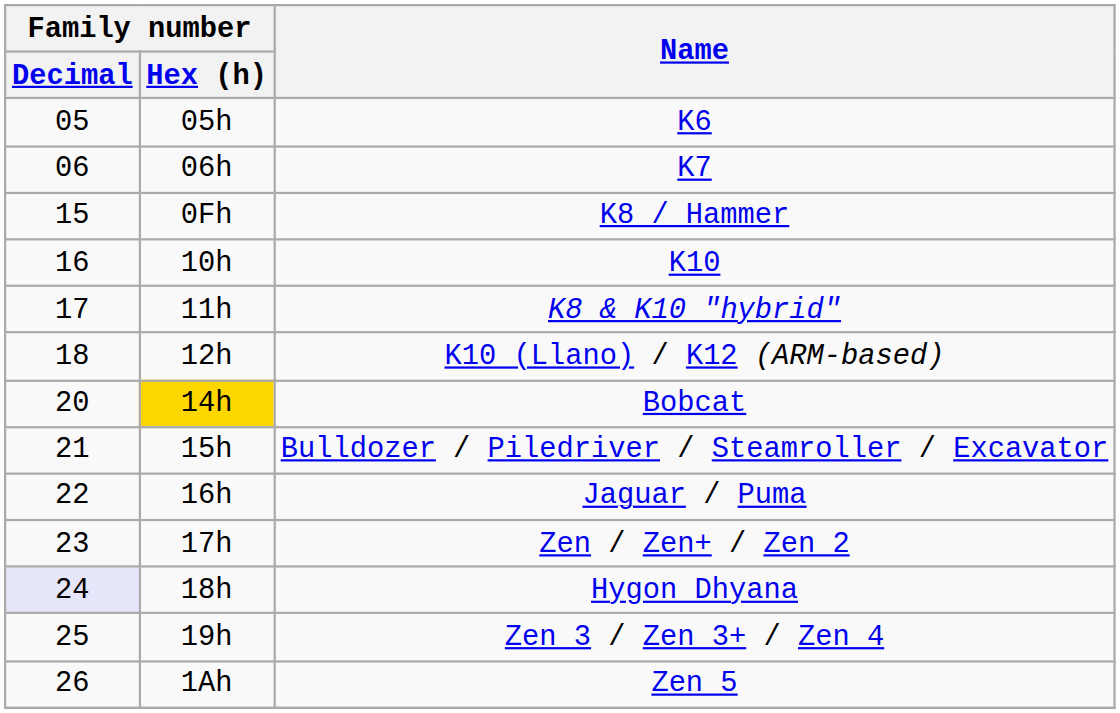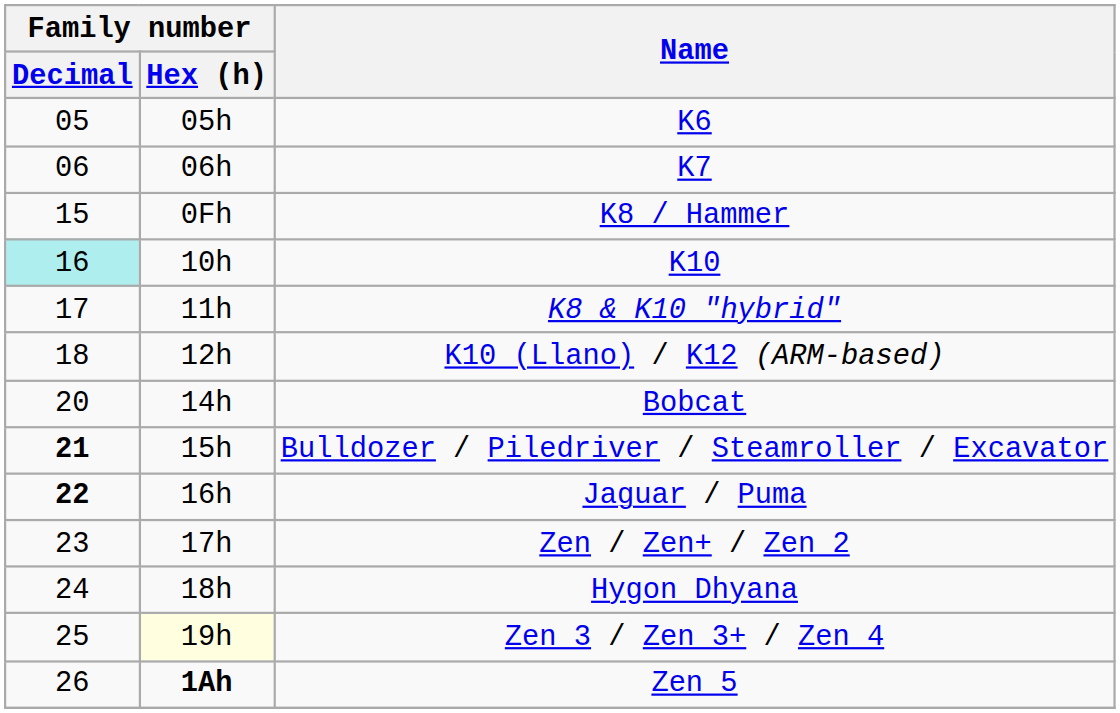(72, 263) no background -> (72, 263) paleturquoise background
(207, 403) gold background -> (207, 403) no background
(72, 450) normal -> (72, 450) bold
(72, 497) normal -> (72, 497) bold
(72, 590) lavender background -> (72, 590) no background
(207, 637) no background -> (207, 637) lightyellow background
(207, 684) normal -> (207, 684) bold
